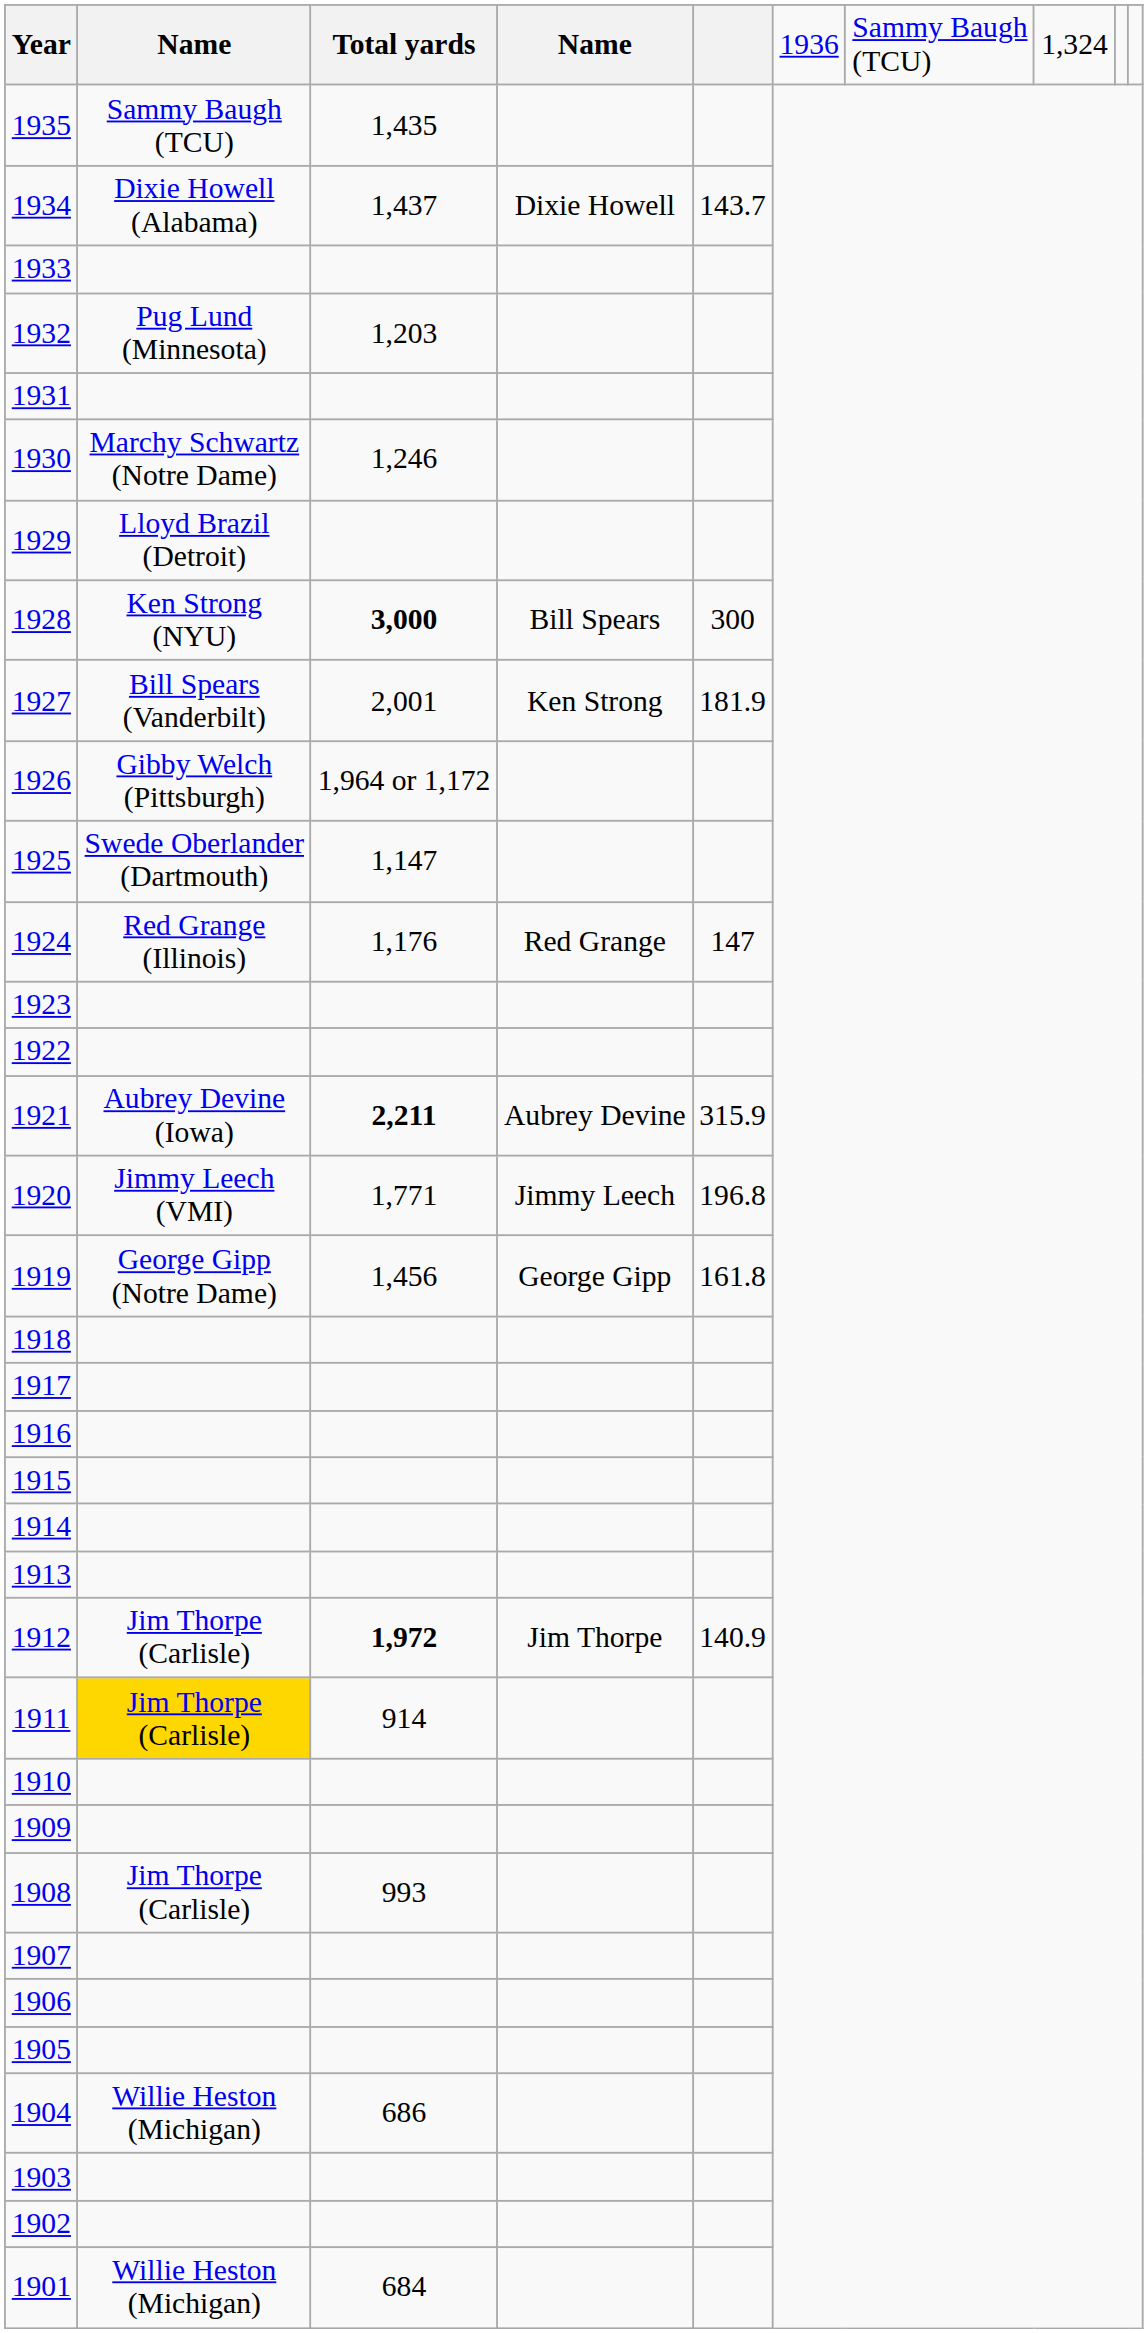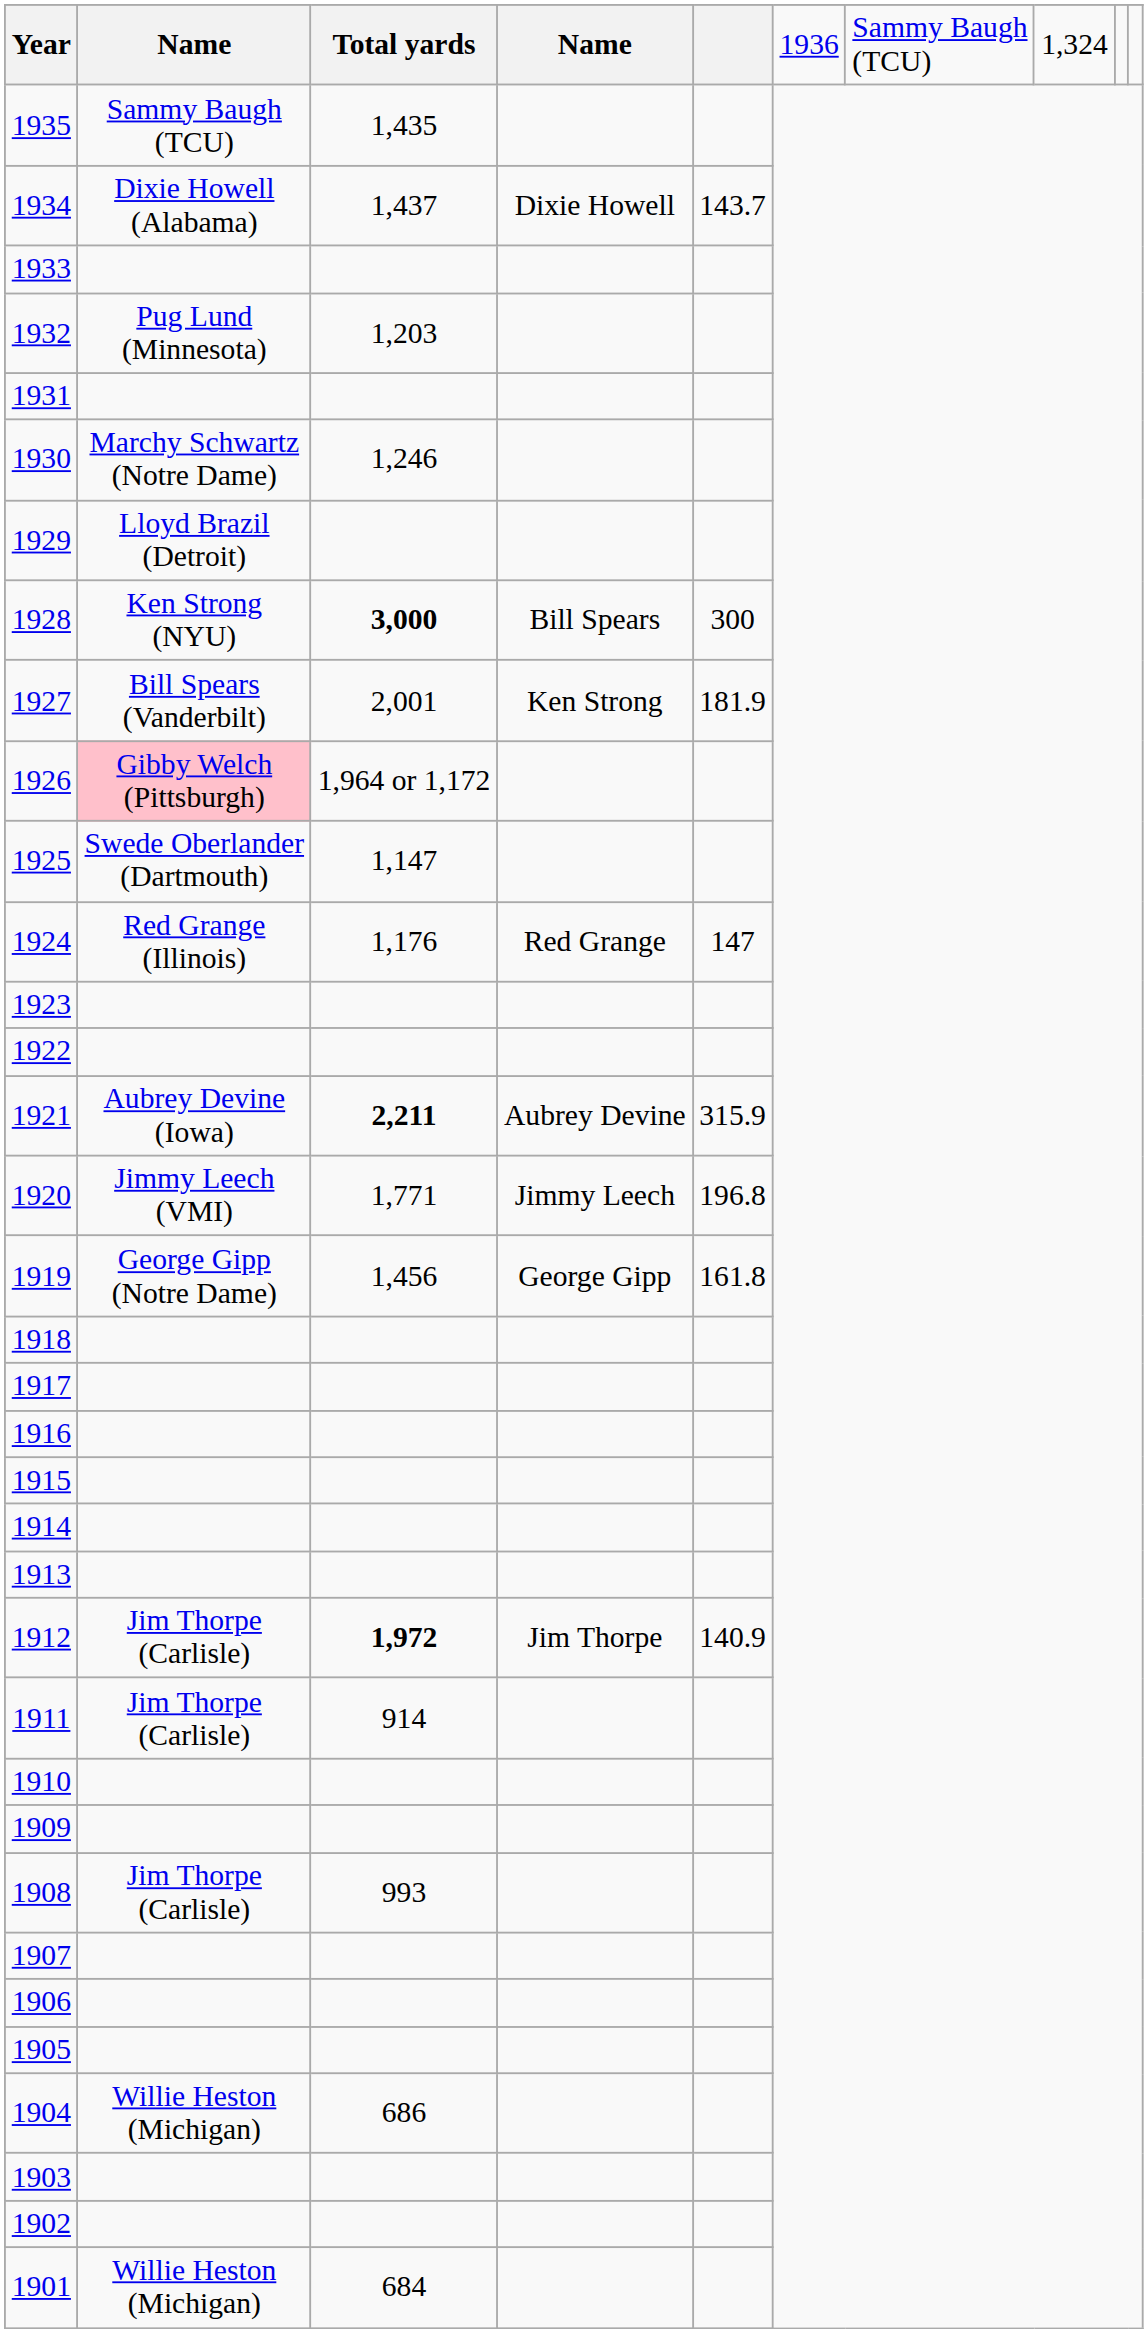(194, 780) no background -> (194, 780) pink background
(194, 1717) gold background -> (194, 1717) no background
